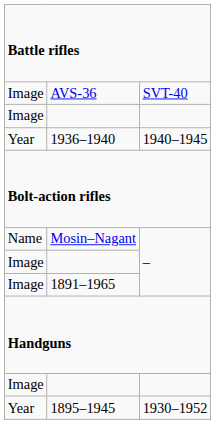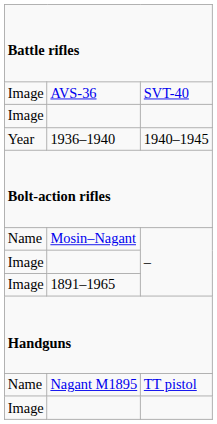+ row: (94, 384)
- row: (83, 407)
